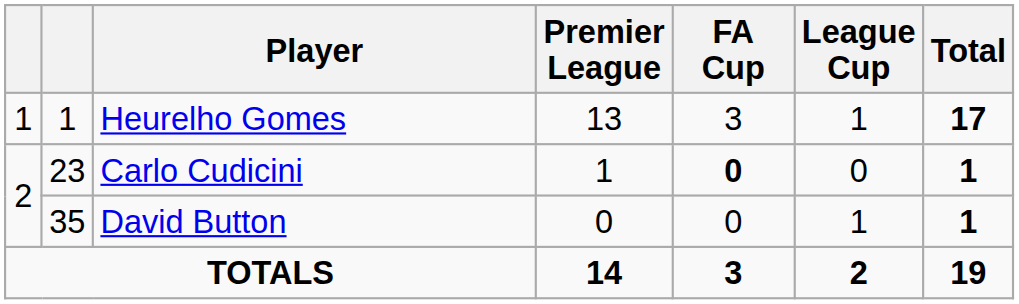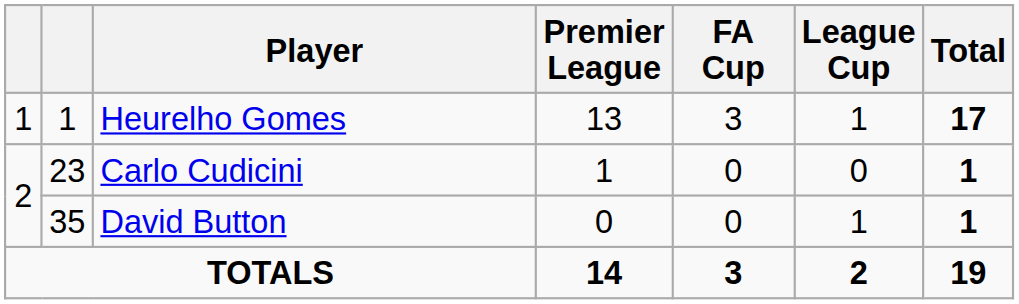(733, 170) bold -> (733, 170) normal
